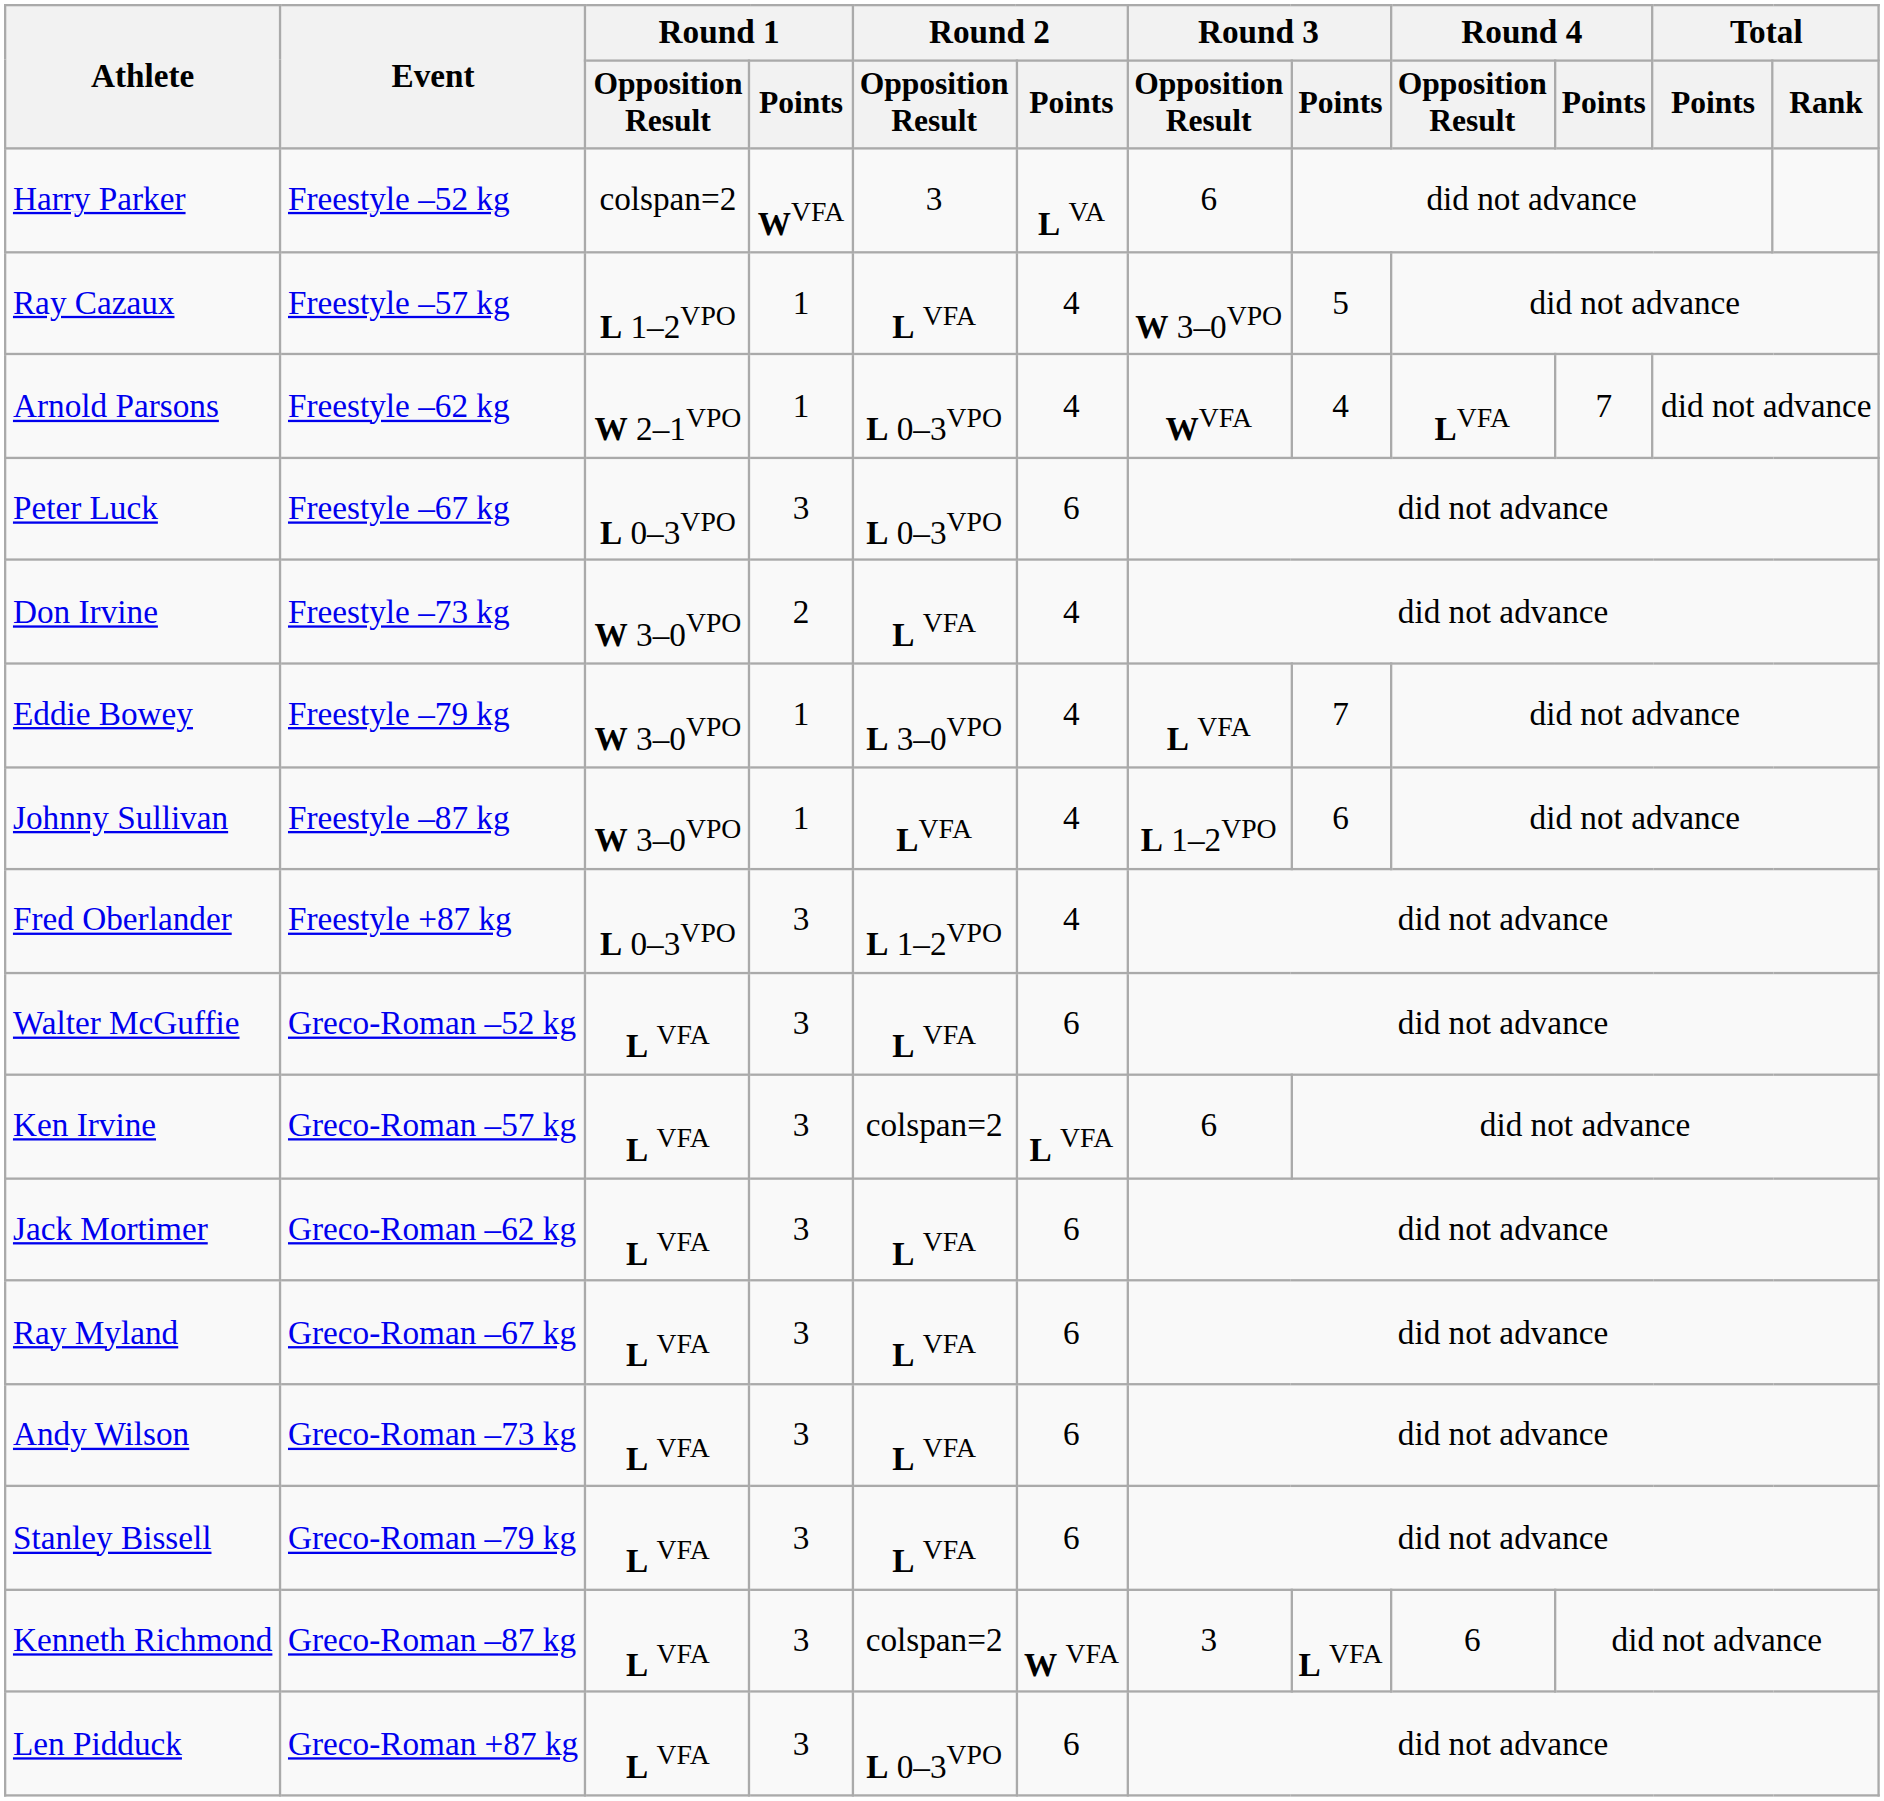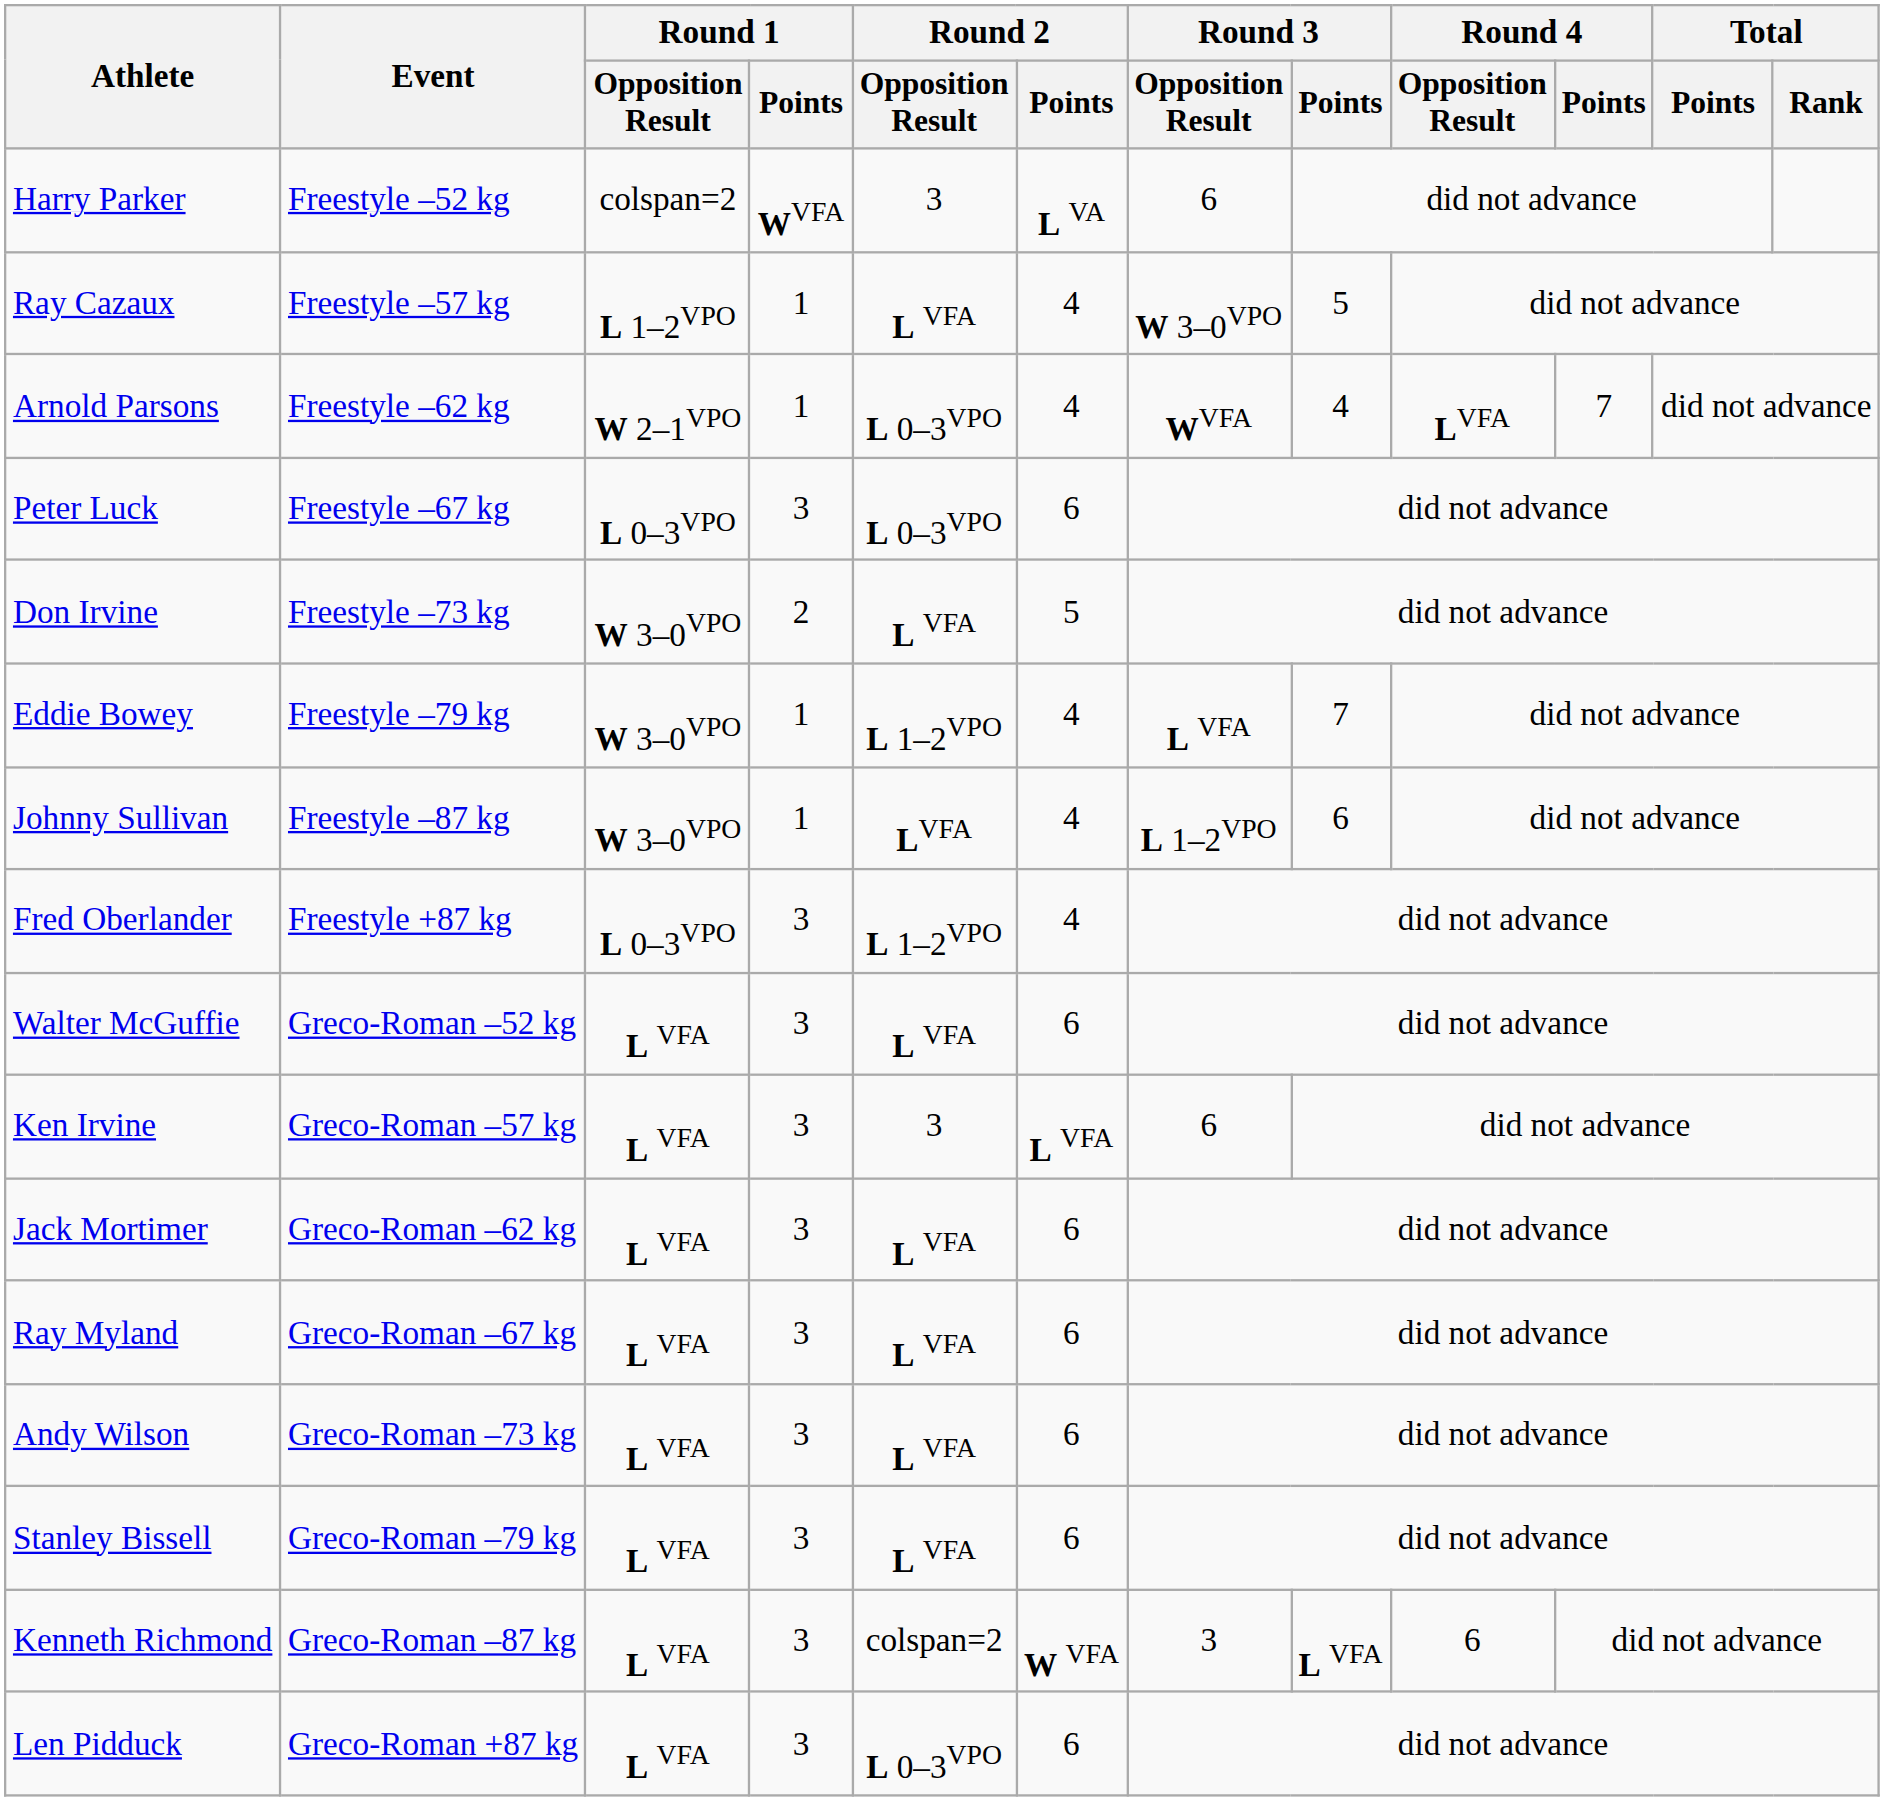(1071, 611) 4 -> (1071, 611) 5
(934, 734) L 3–0VPO -> (934, 734) L 1–2VPO
(934, 1126) colspan=2 -> (934, 1126) 3
